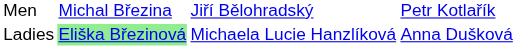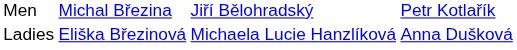(122, 34) lightgreen background -> (122, 34) no background
